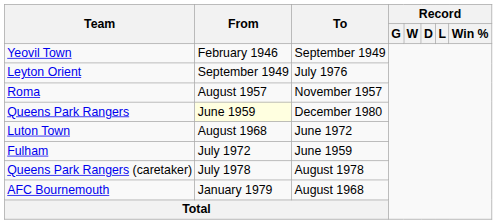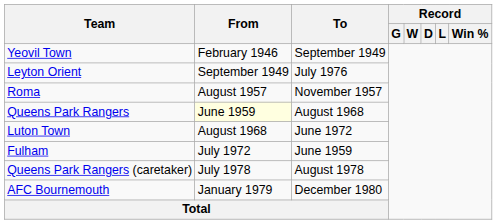(338, 111) December 1980 -> (329, 111) August 1968
(329, 190) August 1968 -> (338, 190) December 1980
